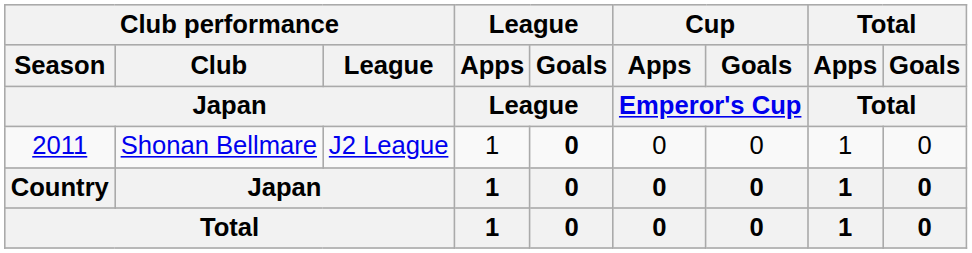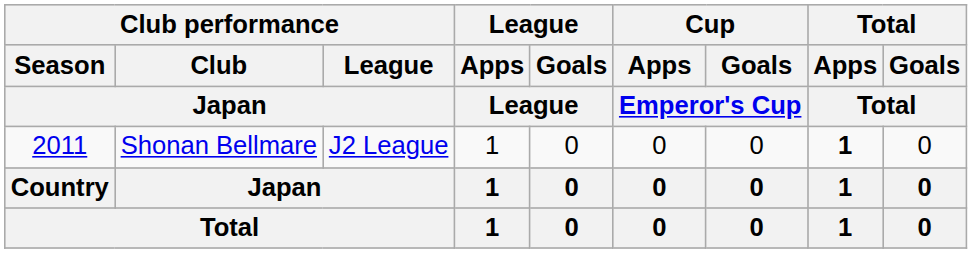(572, 146) bold -> (572, 146) normal
(845, 146) normal -> (845, 146) bold
